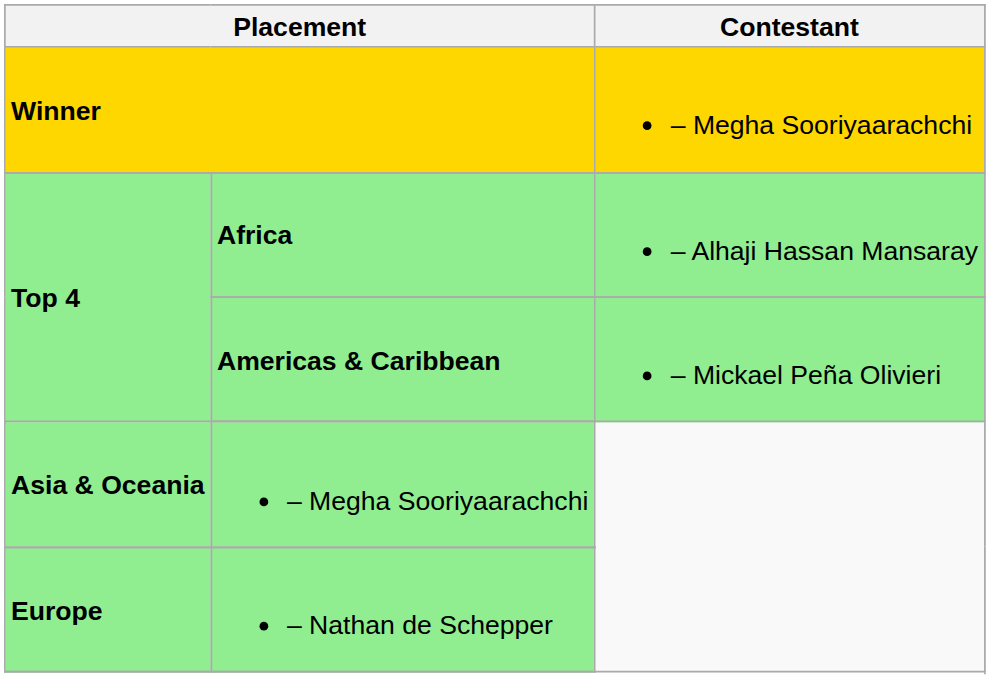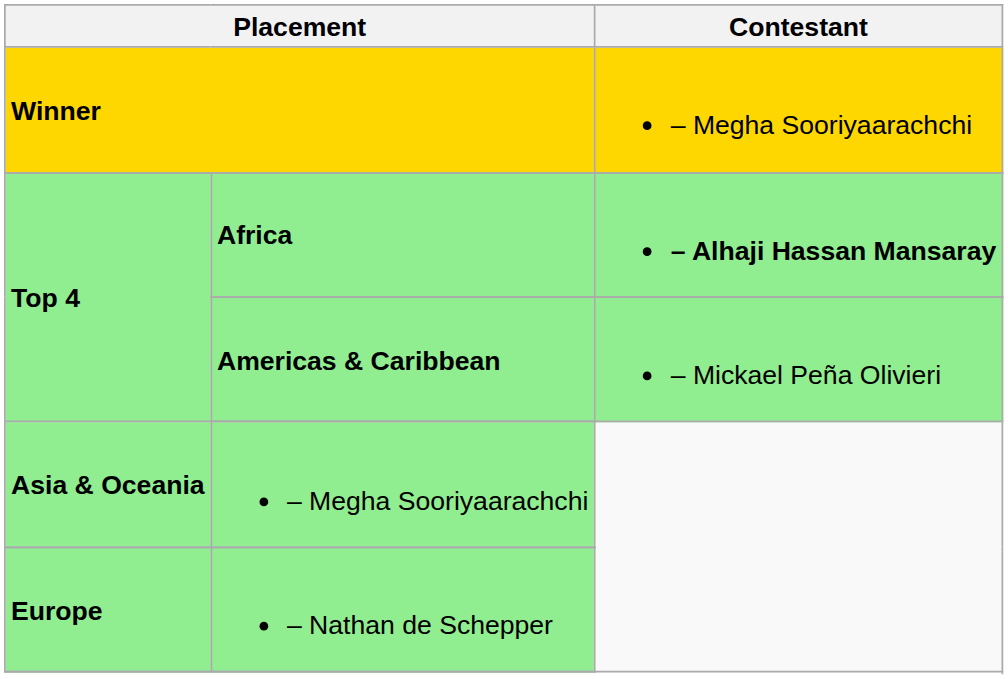(789, 250) normal -> (798, 250) bold
